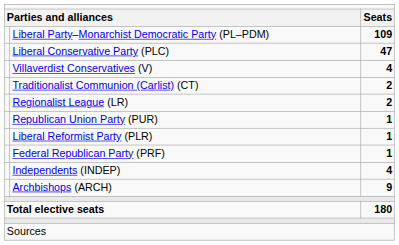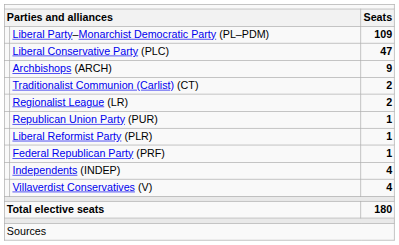rows swapped: (82, 68) <-> (62, 187)
